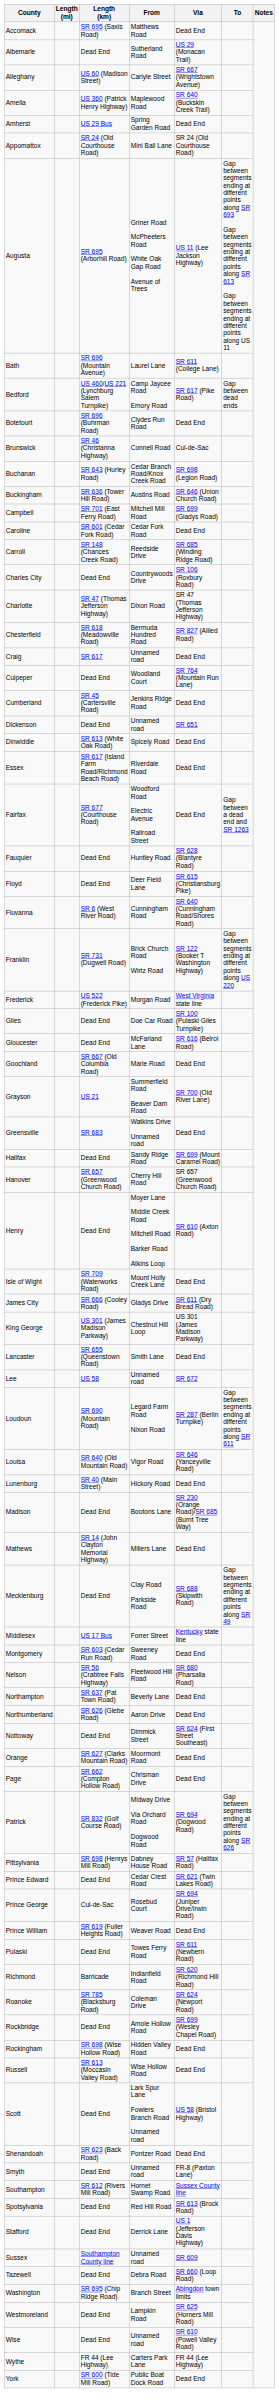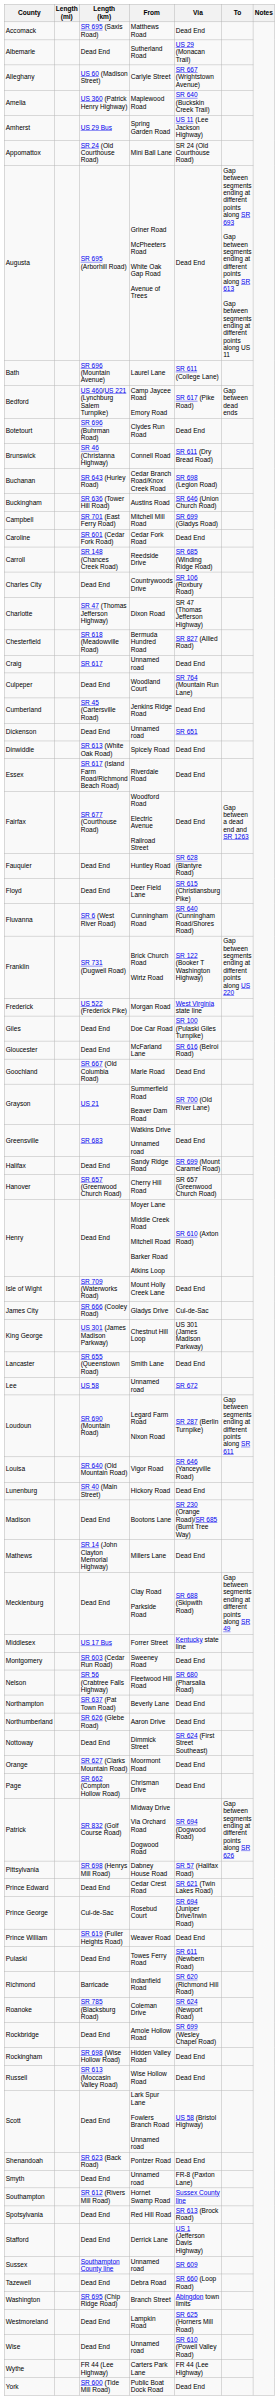(190, 124) Dead End -> (192, 128) US 11 (Lee Jackson Highway)
(192, 255) US 11 (Lee Jackson Highway) -> (190, 263) Dead End
(192, 448) Cul-de-Sac -> (194, 456) SR 611 (Dry Bread Road)
(194, 1303) SR 611 (Dry Bread Road) -> (192, 1310) Cul-de-Sac
